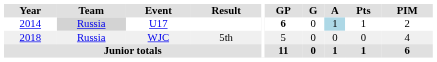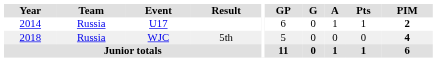(91, 24) lightgrey background -> (91, 24) no background
(283, 24) bold -> (283, 24) normal
(335, 24) lightblue background -> (335, 24) no background
(407, 24) normal -> (407, 24) bold
(407, 37) normal -> (407, 37) bold
